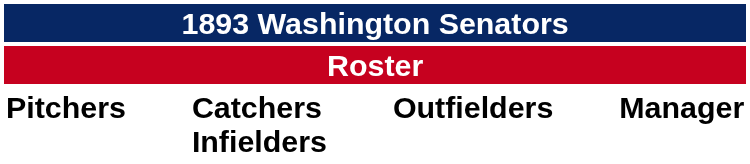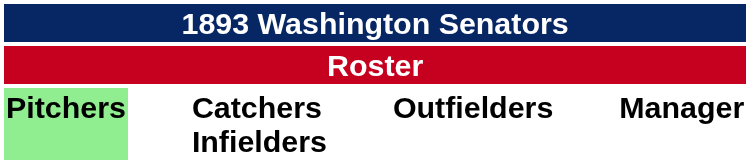(66, 107) no background -> (66, 107) lightgreen background
